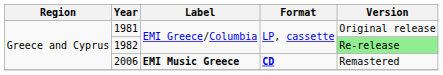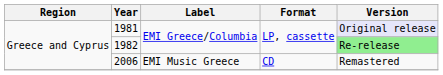(387, 29) no background -> (387, 29) lavender background
(191, 61) bold -> (191, 61) normal
(268, 61) bold -> (268, 61) normal
